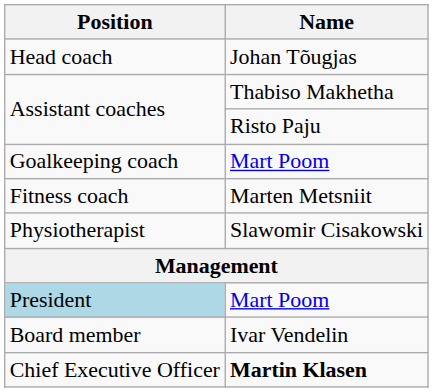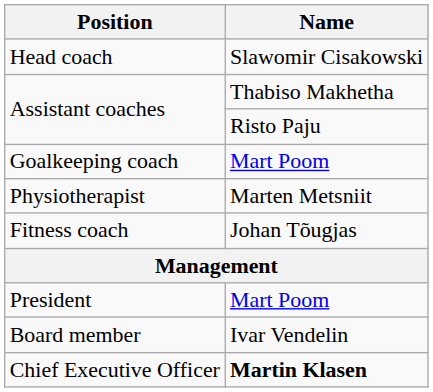(293, 56) Johan Tõugjas -> (327, 56) Slawomir Cisakowski
(69, 195) Fitness coach -> (77, 195) Physiotherapist
(77, 230) Physiotherapist -> (69, 230) Fitness coach
(327, 230) Slawomir Cisakowski -> (293, 230) Johan Tõugjas
(51, 299) lightblue background -> (51, 299) no background
